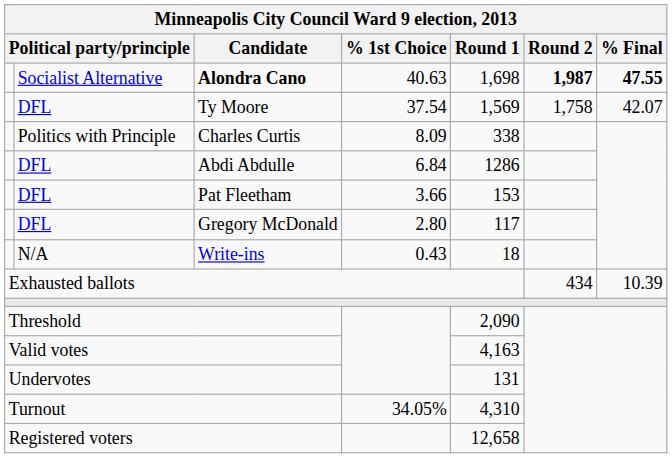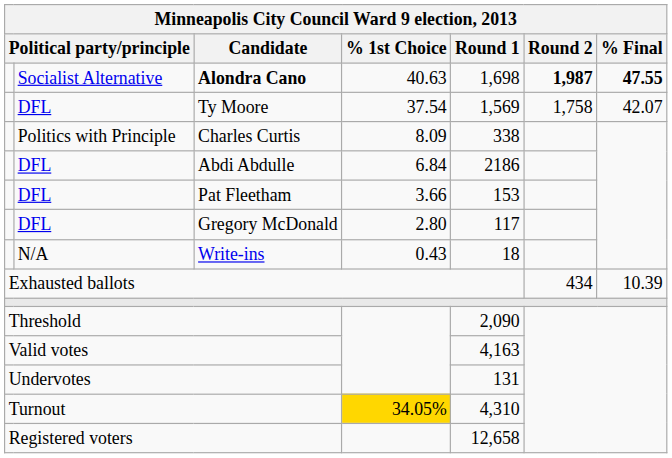(502, 165) 1286 -> (502, 165) 2186
(419, 408) no background -> (419, 408) gold background
